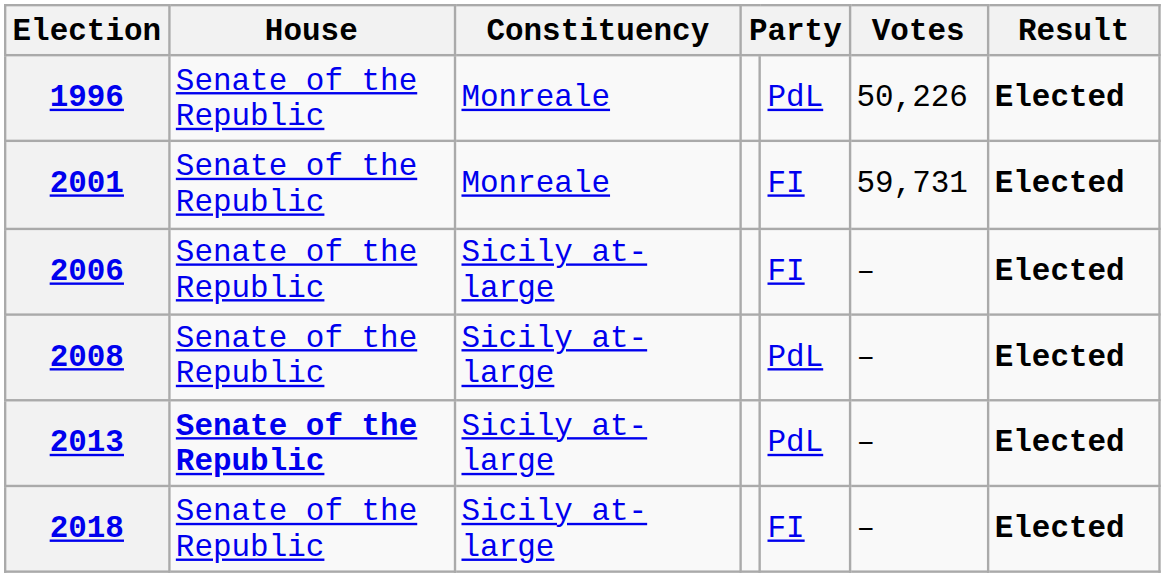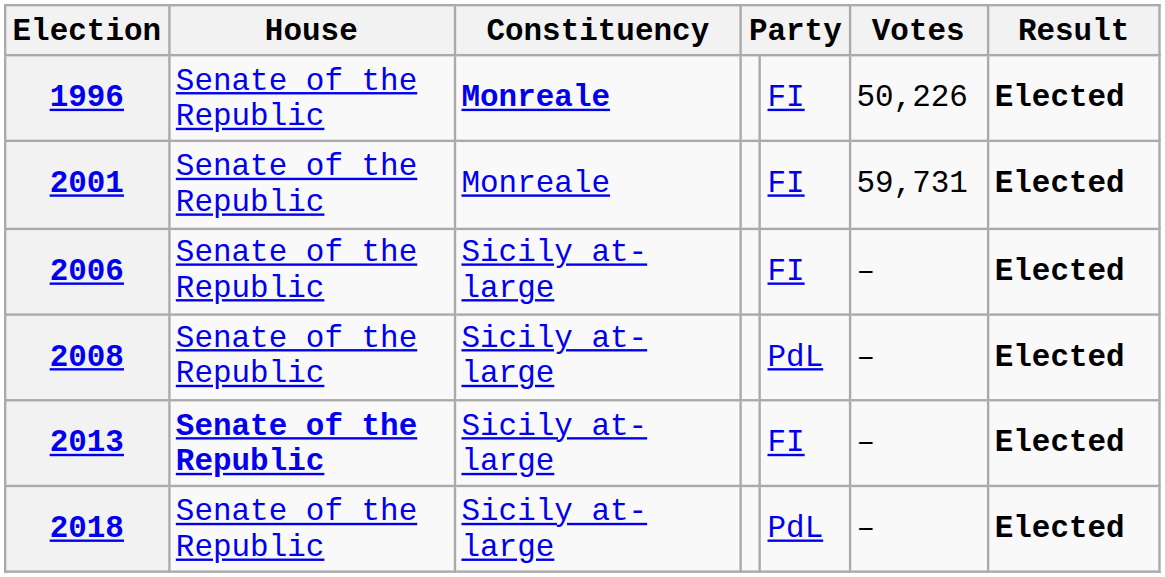(536, 99) normal -> (536, 99) bold
(795, 99) PdL -> (786, 99) FI
(795, 443) PdL -> (786, 443) FI
(786, 529) FI -> (795, 529) PdL
